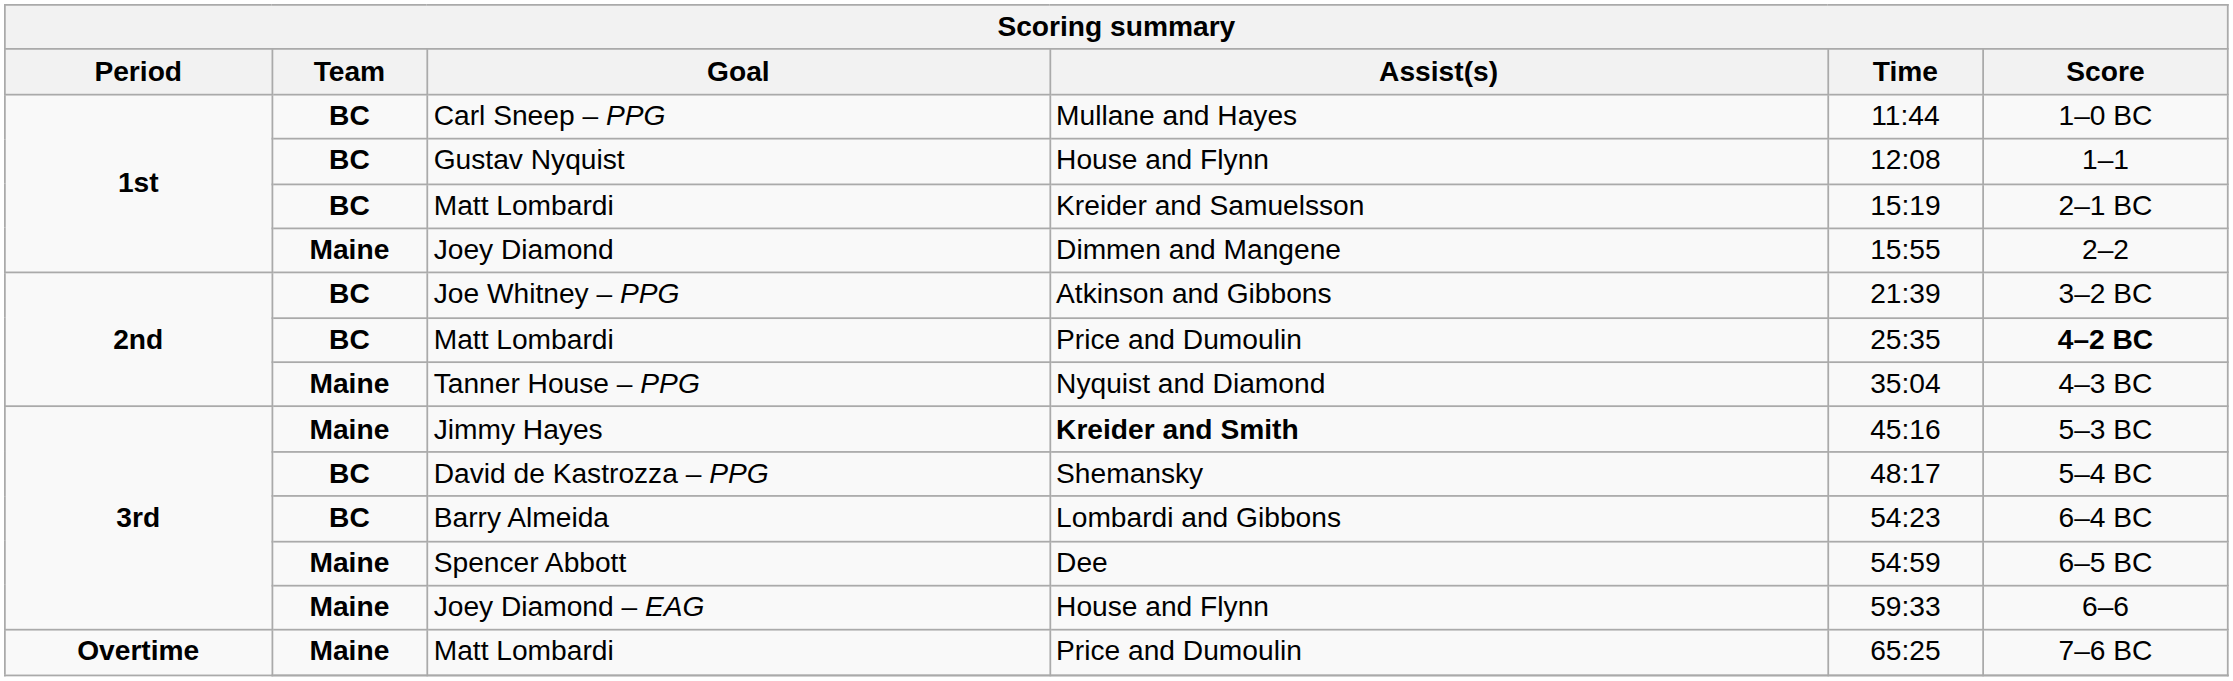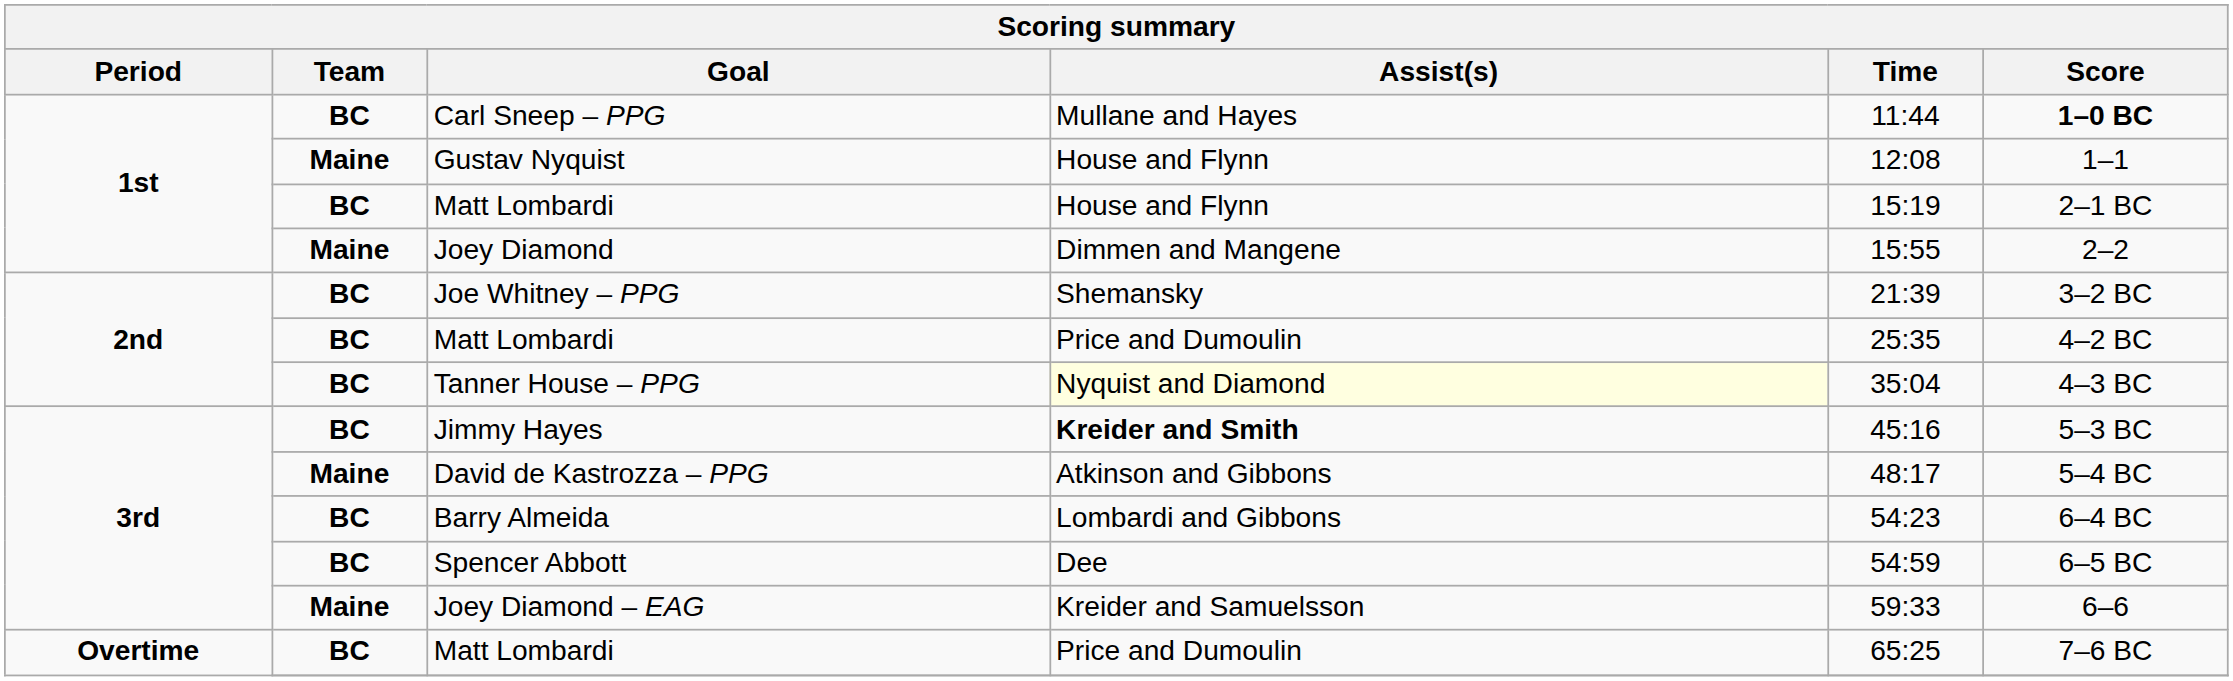(2105, 116) normal -> (2105, 116) bold
(349, 160) BC -> (349, 160) Maine
(1210, 205) Kreider and Samuelsson -> (1163, 205) House and Flynn
(1194, 294) Atkinson and Gibbons -> (1130, 294) Shemansky
(2105, 339) bold -> (2105, 339) normal
(349, 384) Maine -> (349, 384) BC
(1191, 384) no background -> (1191, 384) lightyellow background
(349, 428) Maine -> (349, 428) BC
(349, 473) BC -> (349, 473) Maine
(1130, 473) Shemansky -> (1194, 473) Atkinson and Gibbons
(349, 562) Maine -> (349, 562) BC
(1163, 607) House and Flynn -> (1210, 607) Kreider and Samuelsson
(349, 652) Maine -> (349, 652) BC
